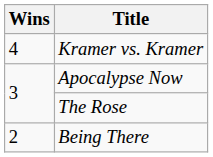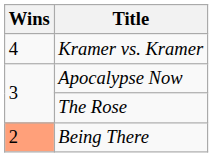(13, 136) no background -> (13, 136) lightsalmon background
